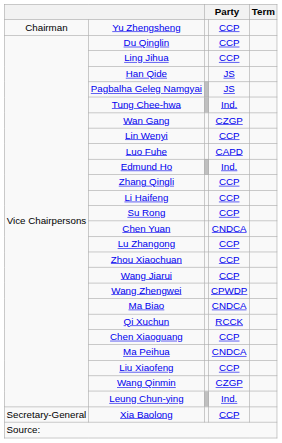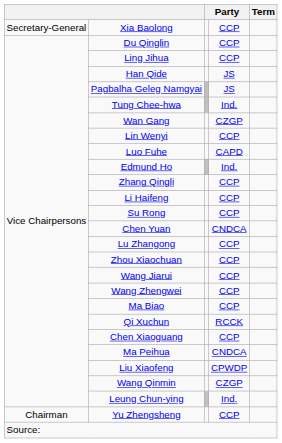rows swapped: (146, 27) <-> (146, 414)
(229, 290) CPWDP -> (229, 290) CCP
(229, 306) CNDCA -> (229, 306) CCP
(229, 368) CCP -> (229, 368) CPWDP
